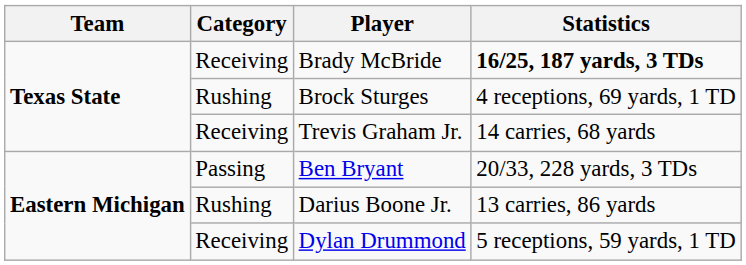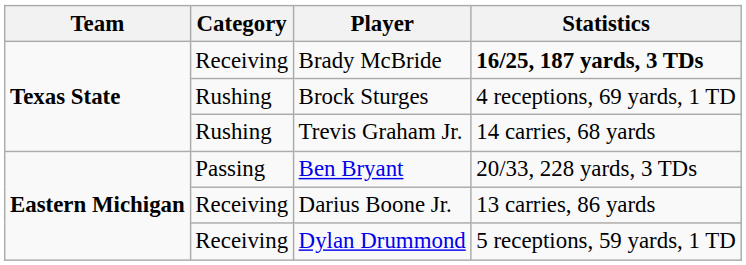(242, 132) Receiving -> (233, 132) Rushing
(233, 204) Rushing -> (242, 204) Receiving
